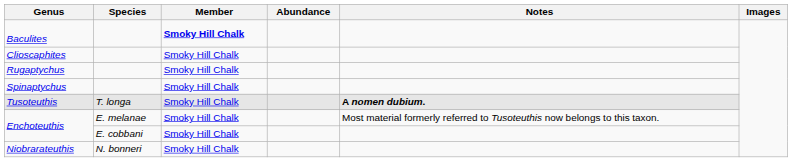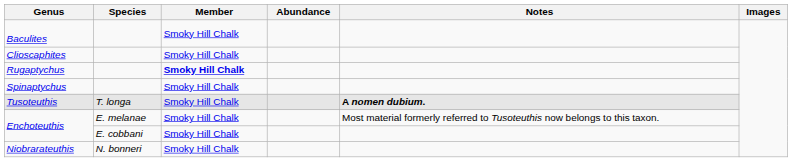(204, 33) bold -> (201, 33) normal
(201, 70) normal -> (204, 70) bold
